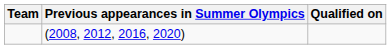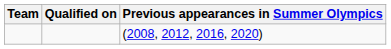columns swapped: (347, 14) <-> (175, 14)
